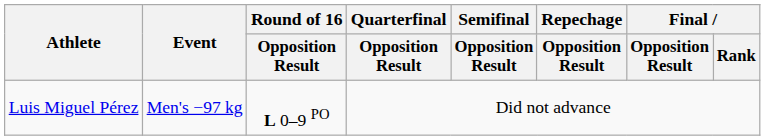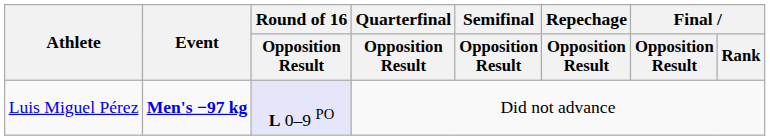(195, 107) normal -> (197, 107) bold
(297, 118) no background -> (301, 118) lavender background
